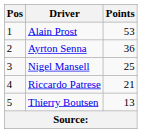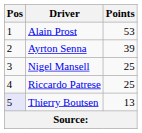(129, 49) 36 -> (129, 49) 39
(129, 84) 21 -> (129, 84) 25
(10, 102) no background -> (10, 102) lavender background
